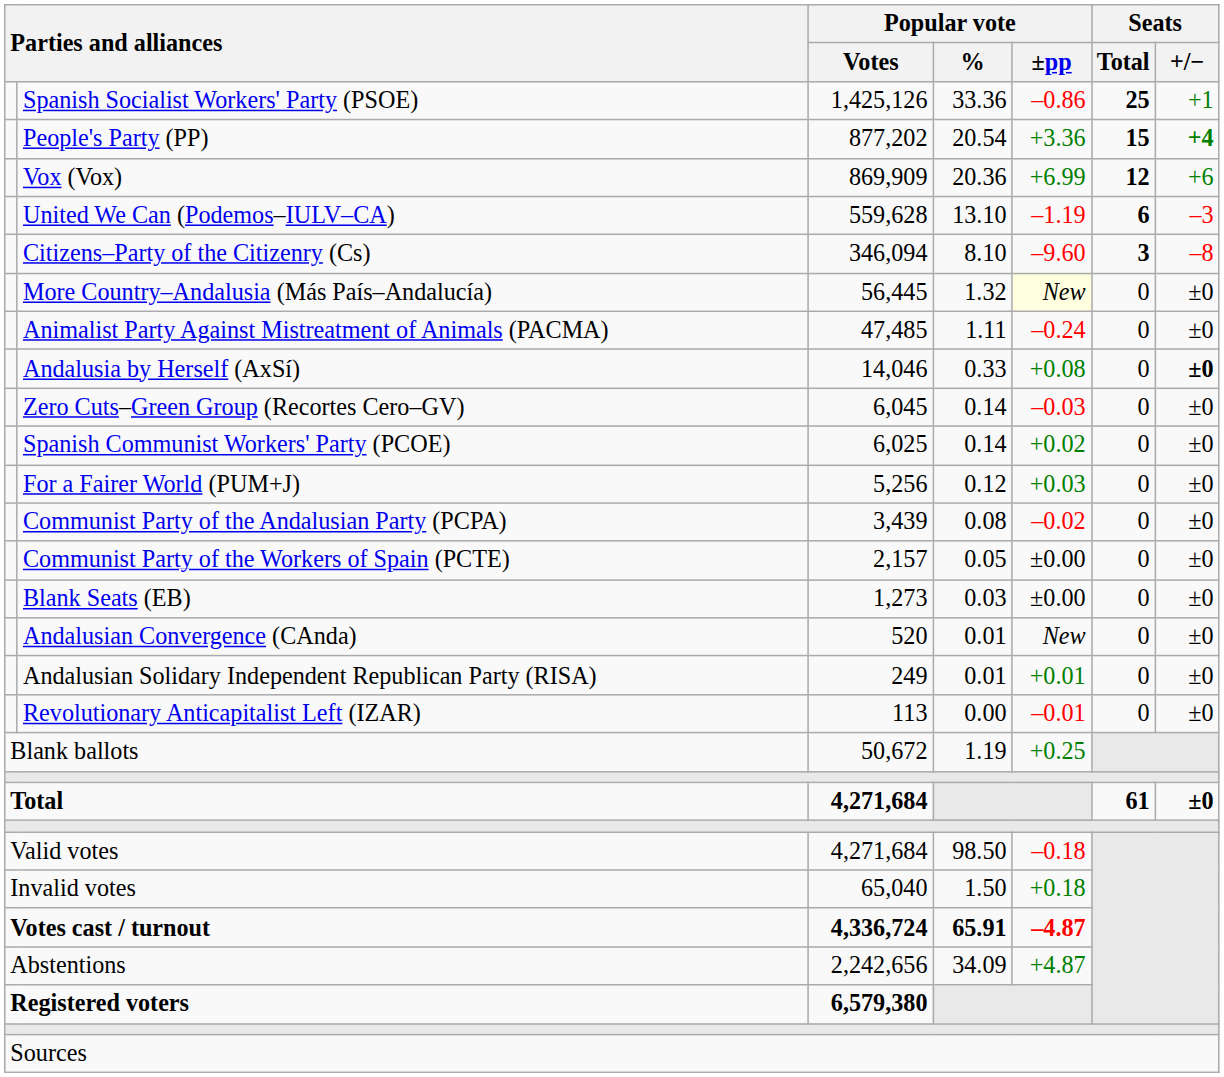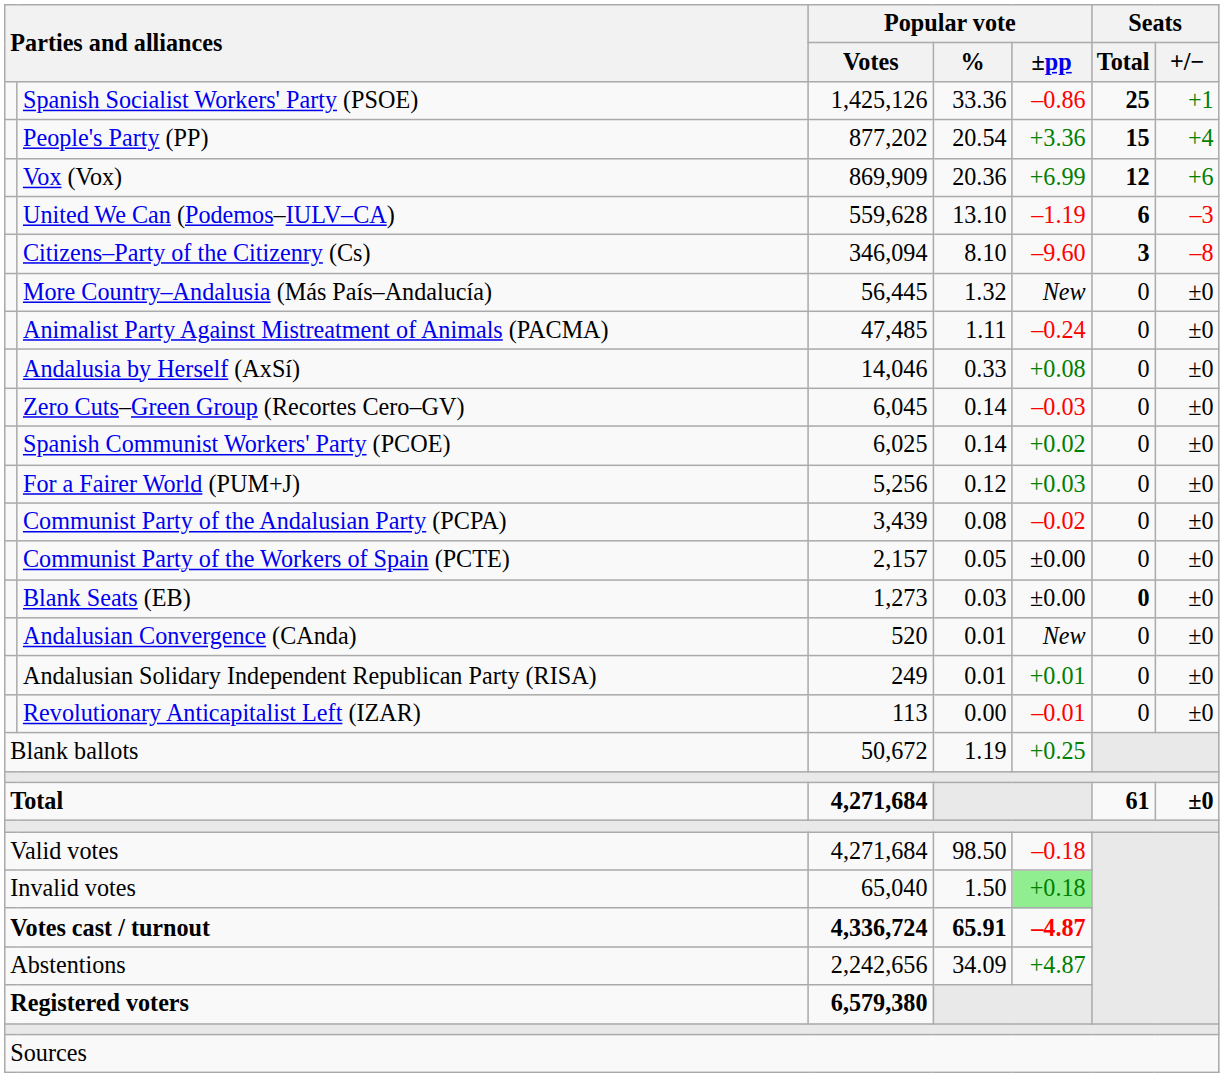(1201, 138) bold -> (1201, 138) normal
(1064, 291) lightyellow background -> (1064, 291) no background
(1201, 368) bold -> (1201, 368) normal
(1144, 598) normal -> (1144, 598) bold
(1058, 888) no background -> (1058, 888) lightgreen background
